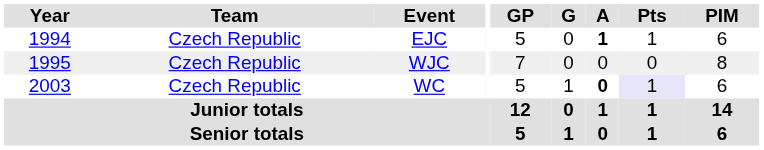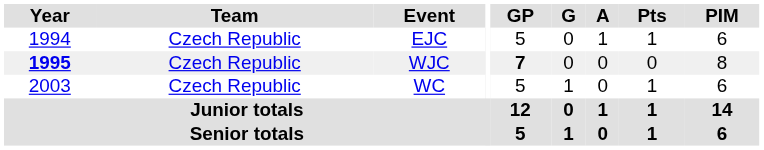(603, 39) bold -> (603, 39) normal
(50, 62) normal -> (50, 62) bold
(520, 62) normal -> (520, 62) bold
(603, 86) bold -> (603, 86) normal
(652, 86) lavender background -> (652, 86) no background
